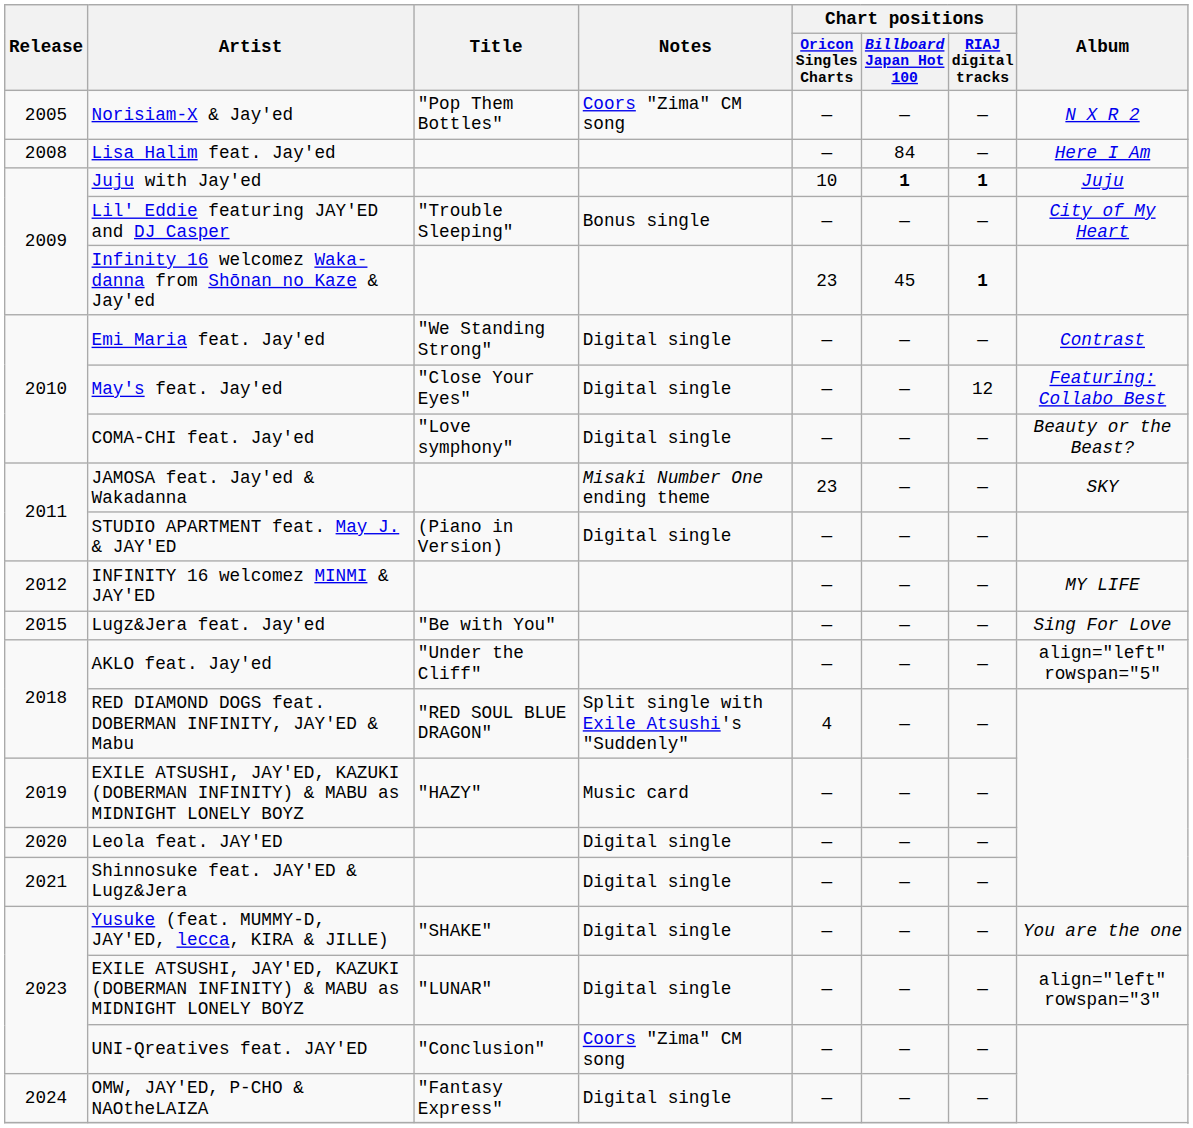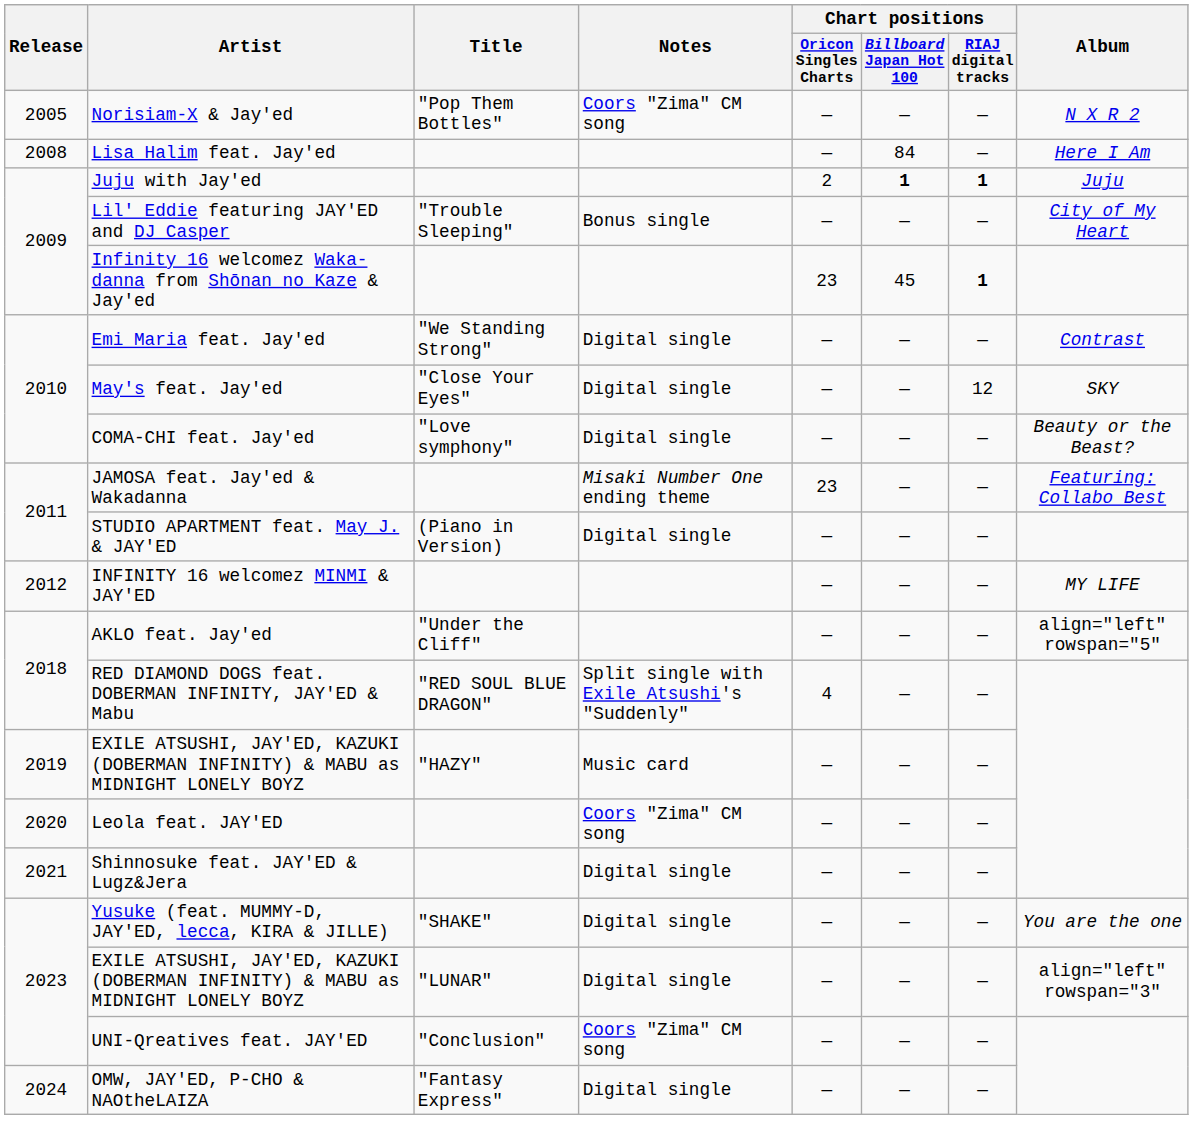(827, 182) 10 -> (827, 182) 2
(1102, 389) Featuring: Collabo Best -> (1102, 389) SKY
(1102, 488) SKY -> (1102, 488) Featuring: Collabo Best
- row: (208, 625)
(657, 842) Digital single -> (662, 824) Coors "Zima" CM song
